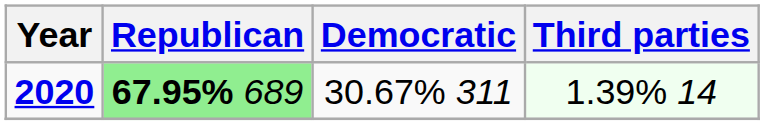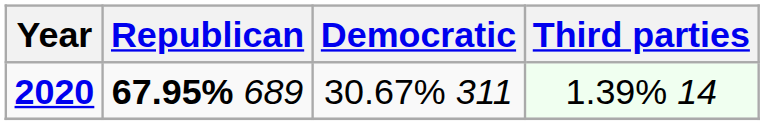(208, 91) lightgreen background -> (208, 91) no background
